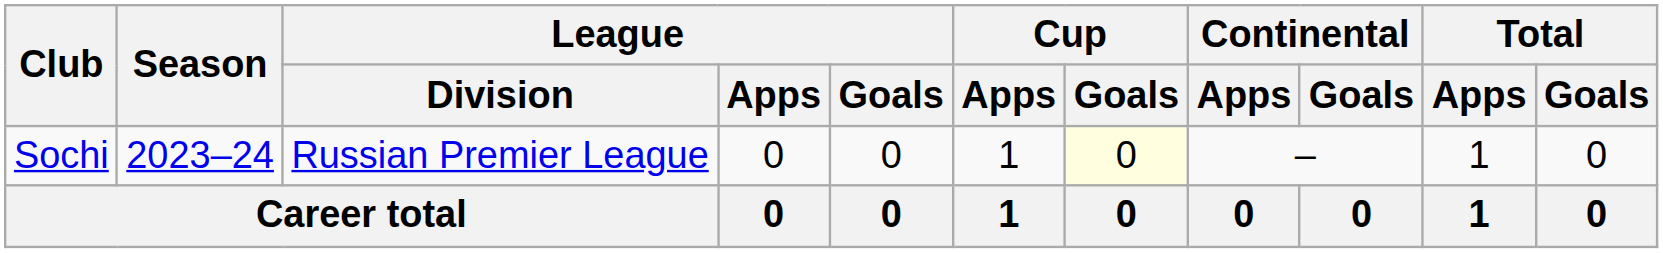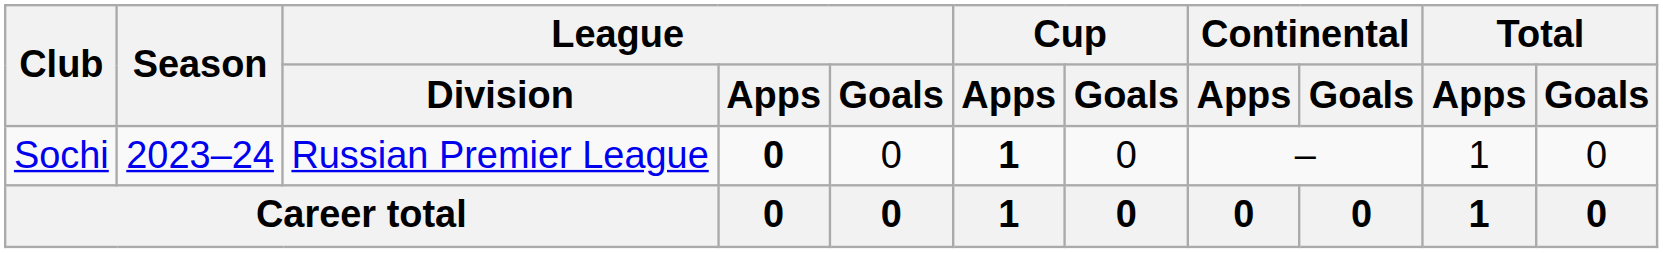(774, 154) normal -> (774, 154) bold
(1009, 154) normal -> (1009, 154) bold
(1126, 154) lightyellow background -> (1126, 154) no background
